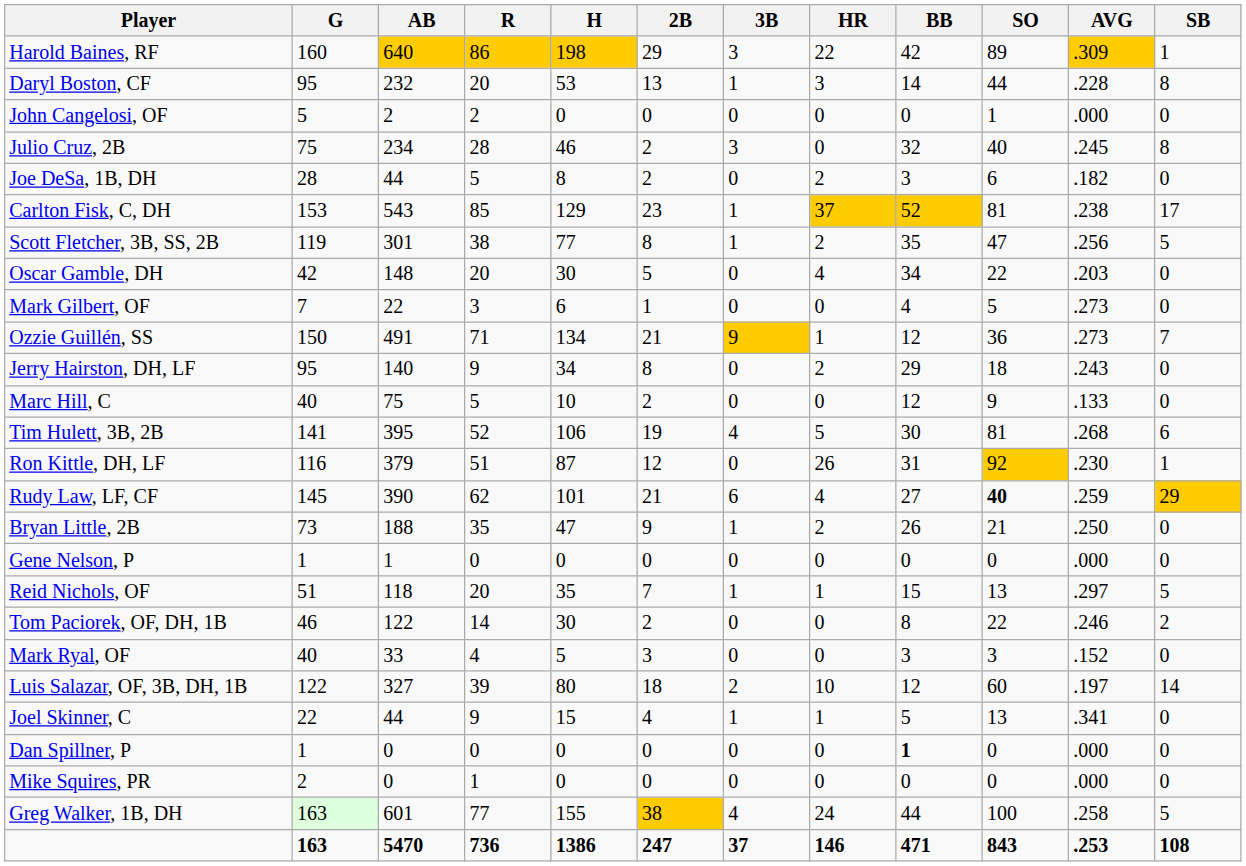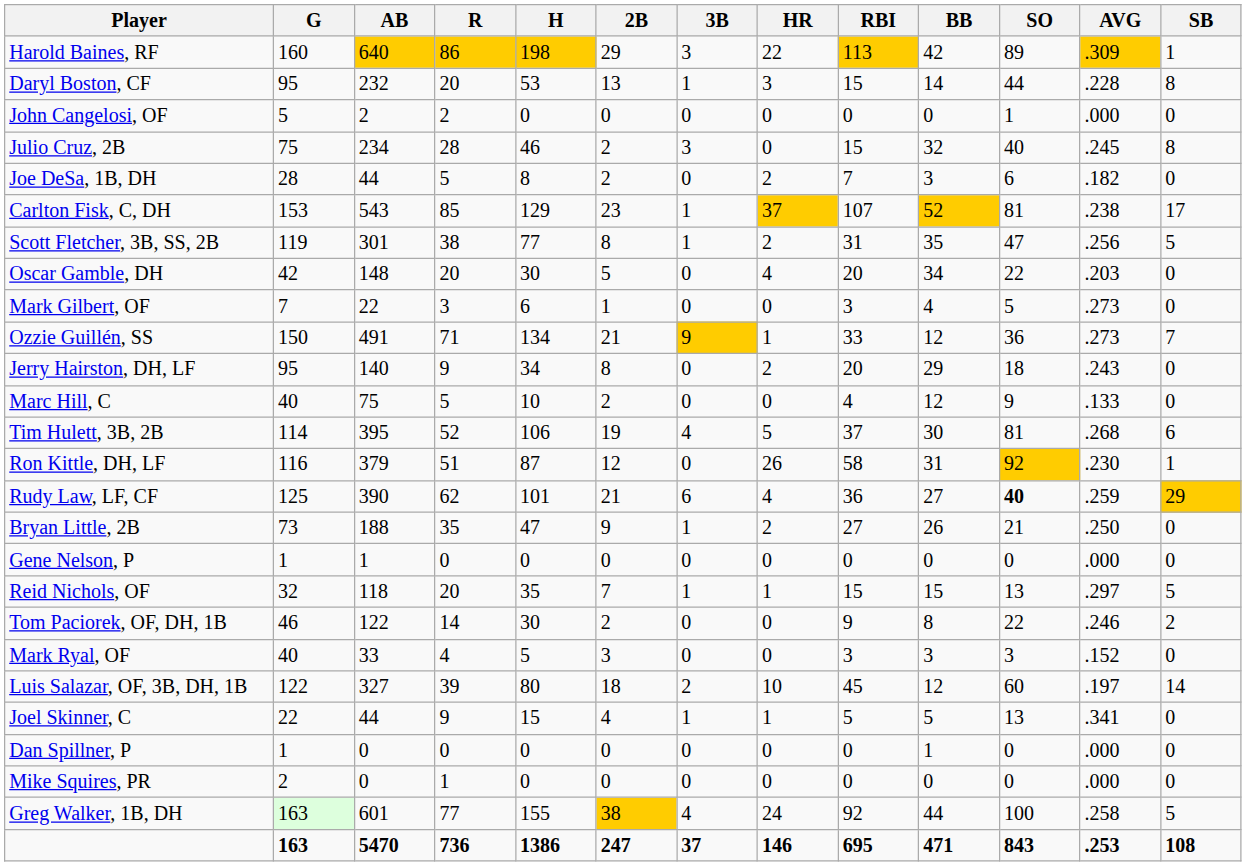+ column: (878, 20)
(312, 432) 141 -> (293, 432) 114
(312, 496) 145 -> (293, 496) 125
(307, 591) 51 -> (288, 591) 32
(906, 749) bold -> (928, 749) normal
